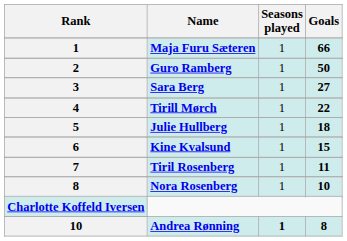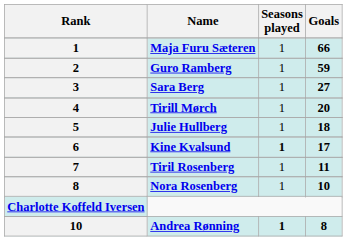(324, 68) 50 -> (324, 68) 59
(324, 107) 22 -> (324, 107) 20
(282, 147) normal -> (282, 147) bold
(324, 147) 15 -> (324, 147) 17
